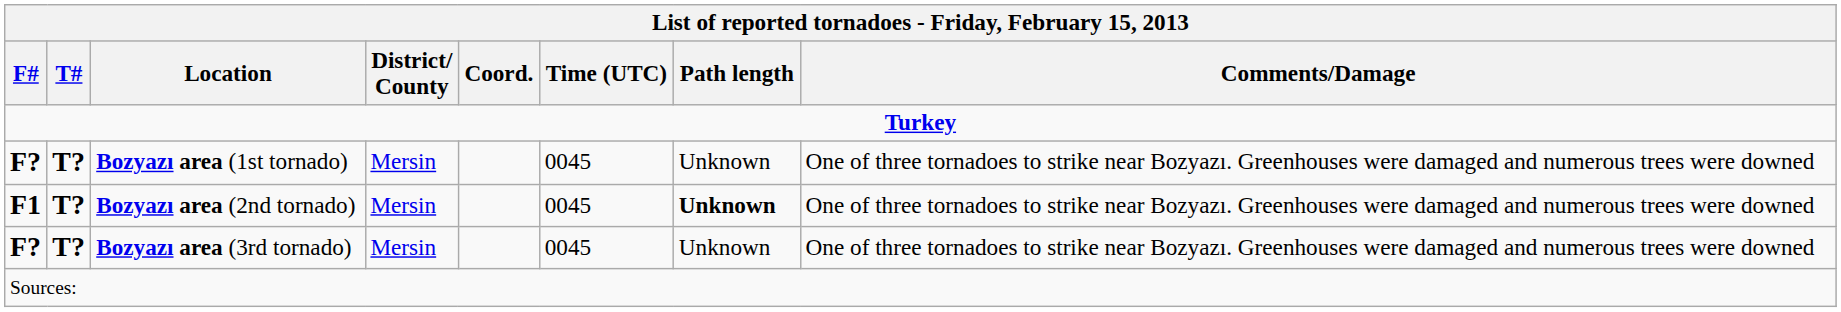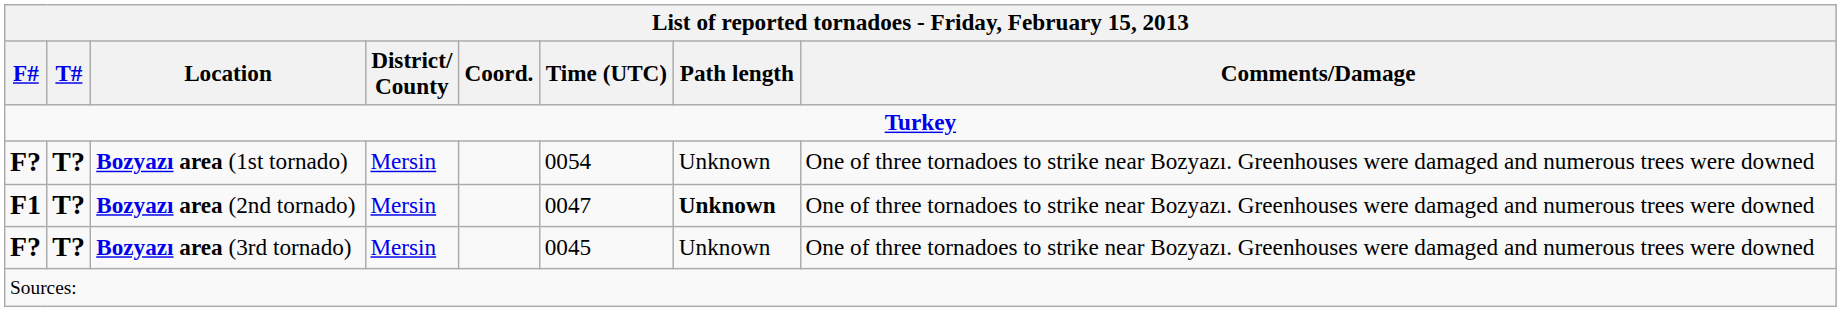(568, 162) 0045 -> (568, 162) 0054
(568, 204) 0045 -> (568, 204) 0047
